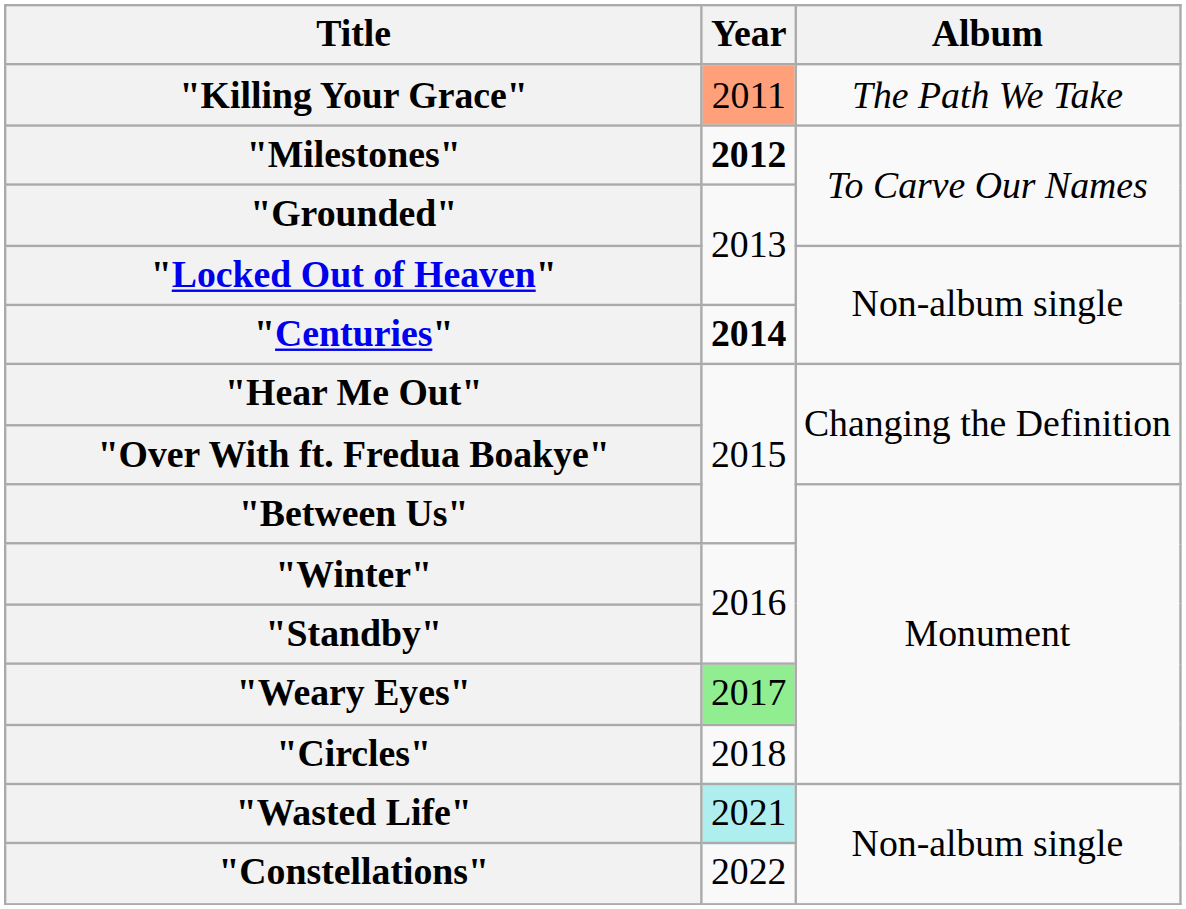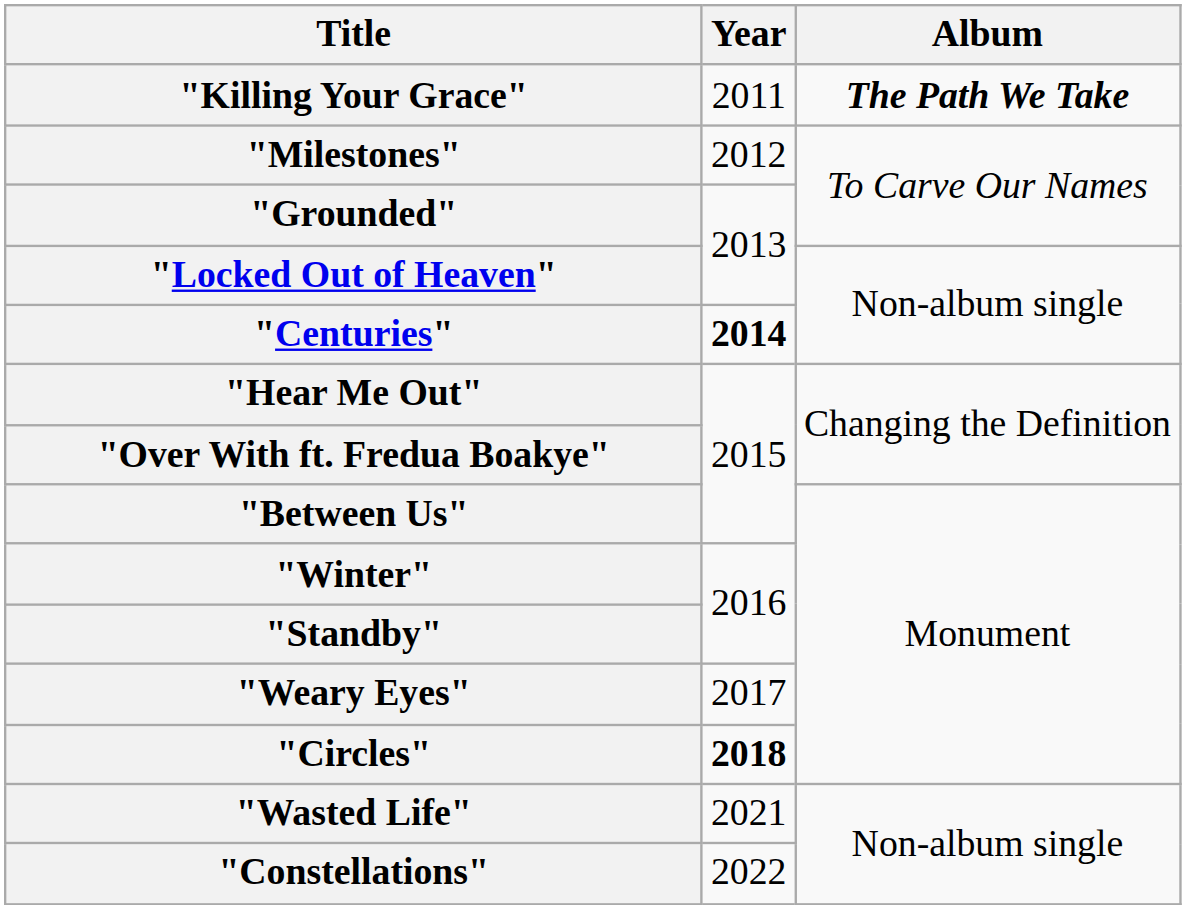(749, 94) lightsalmon background -> (749, 94) no background
(987, 94) normal -> (987, 94) bold
(749, 154) bold -> (749, 154) normal
(749, 693) lightgreen background -> (749, 693) no background
(749, 753) normal -> (749, 753) bold
(749, 812) paleturquoise background -> (749, 812) no background
